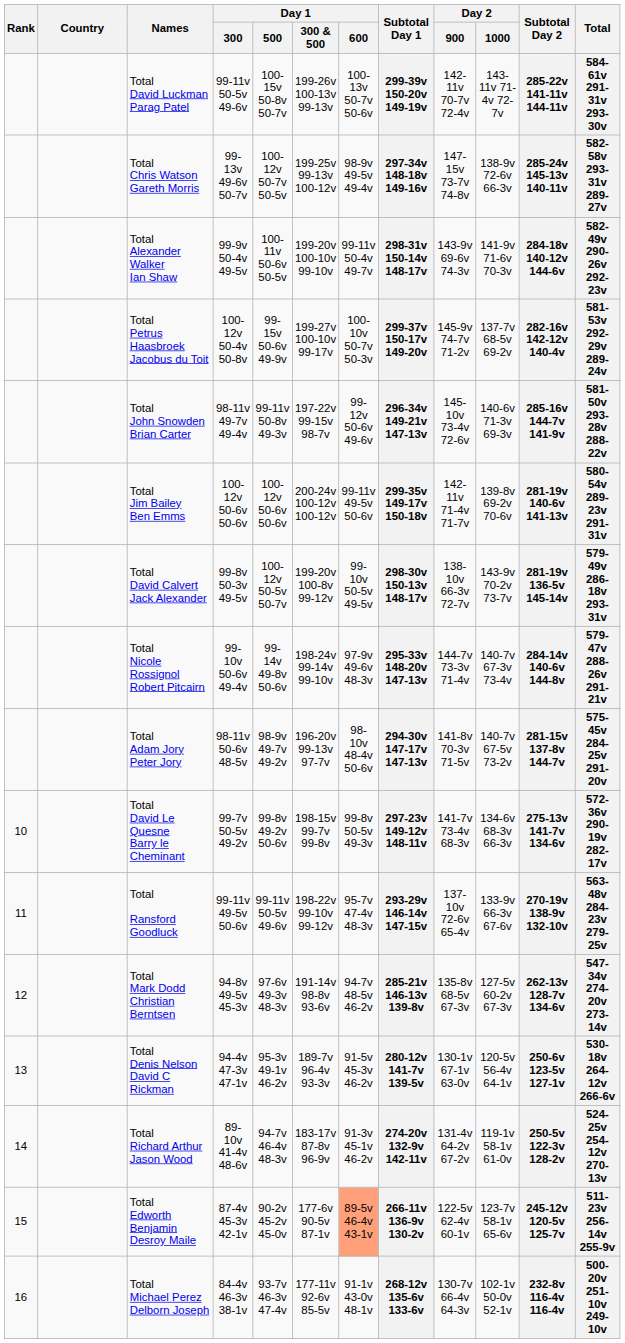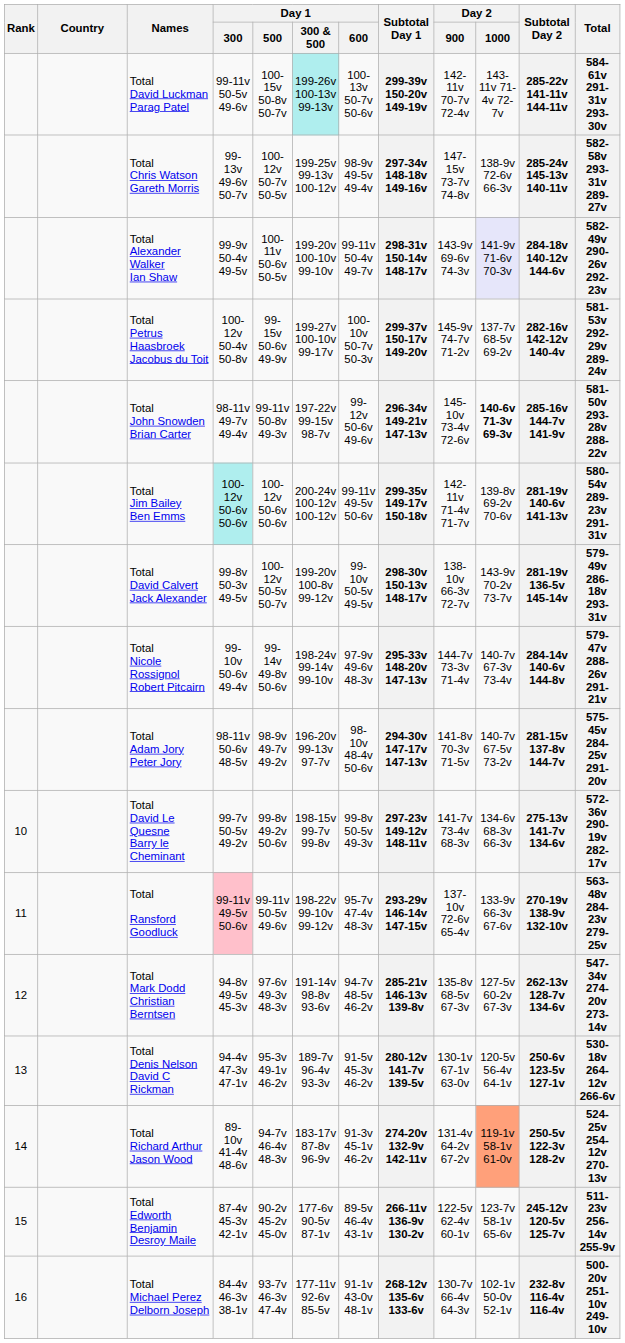(316, 94) no background -> (316, 94) paleturquoise background
(498, 258) no background -> (498, 258) lavender background
(498, 421) normal -> (498, 421) bold
(233, 503) no background -> (233, 503) paleturquoise background
(233, 913) no background -> (233, 913) pink background
(498, 1146) no background -> (498, 1146) lightsalmon background
(359, 1221) lightsalmon background -> (359, 1221) no background
